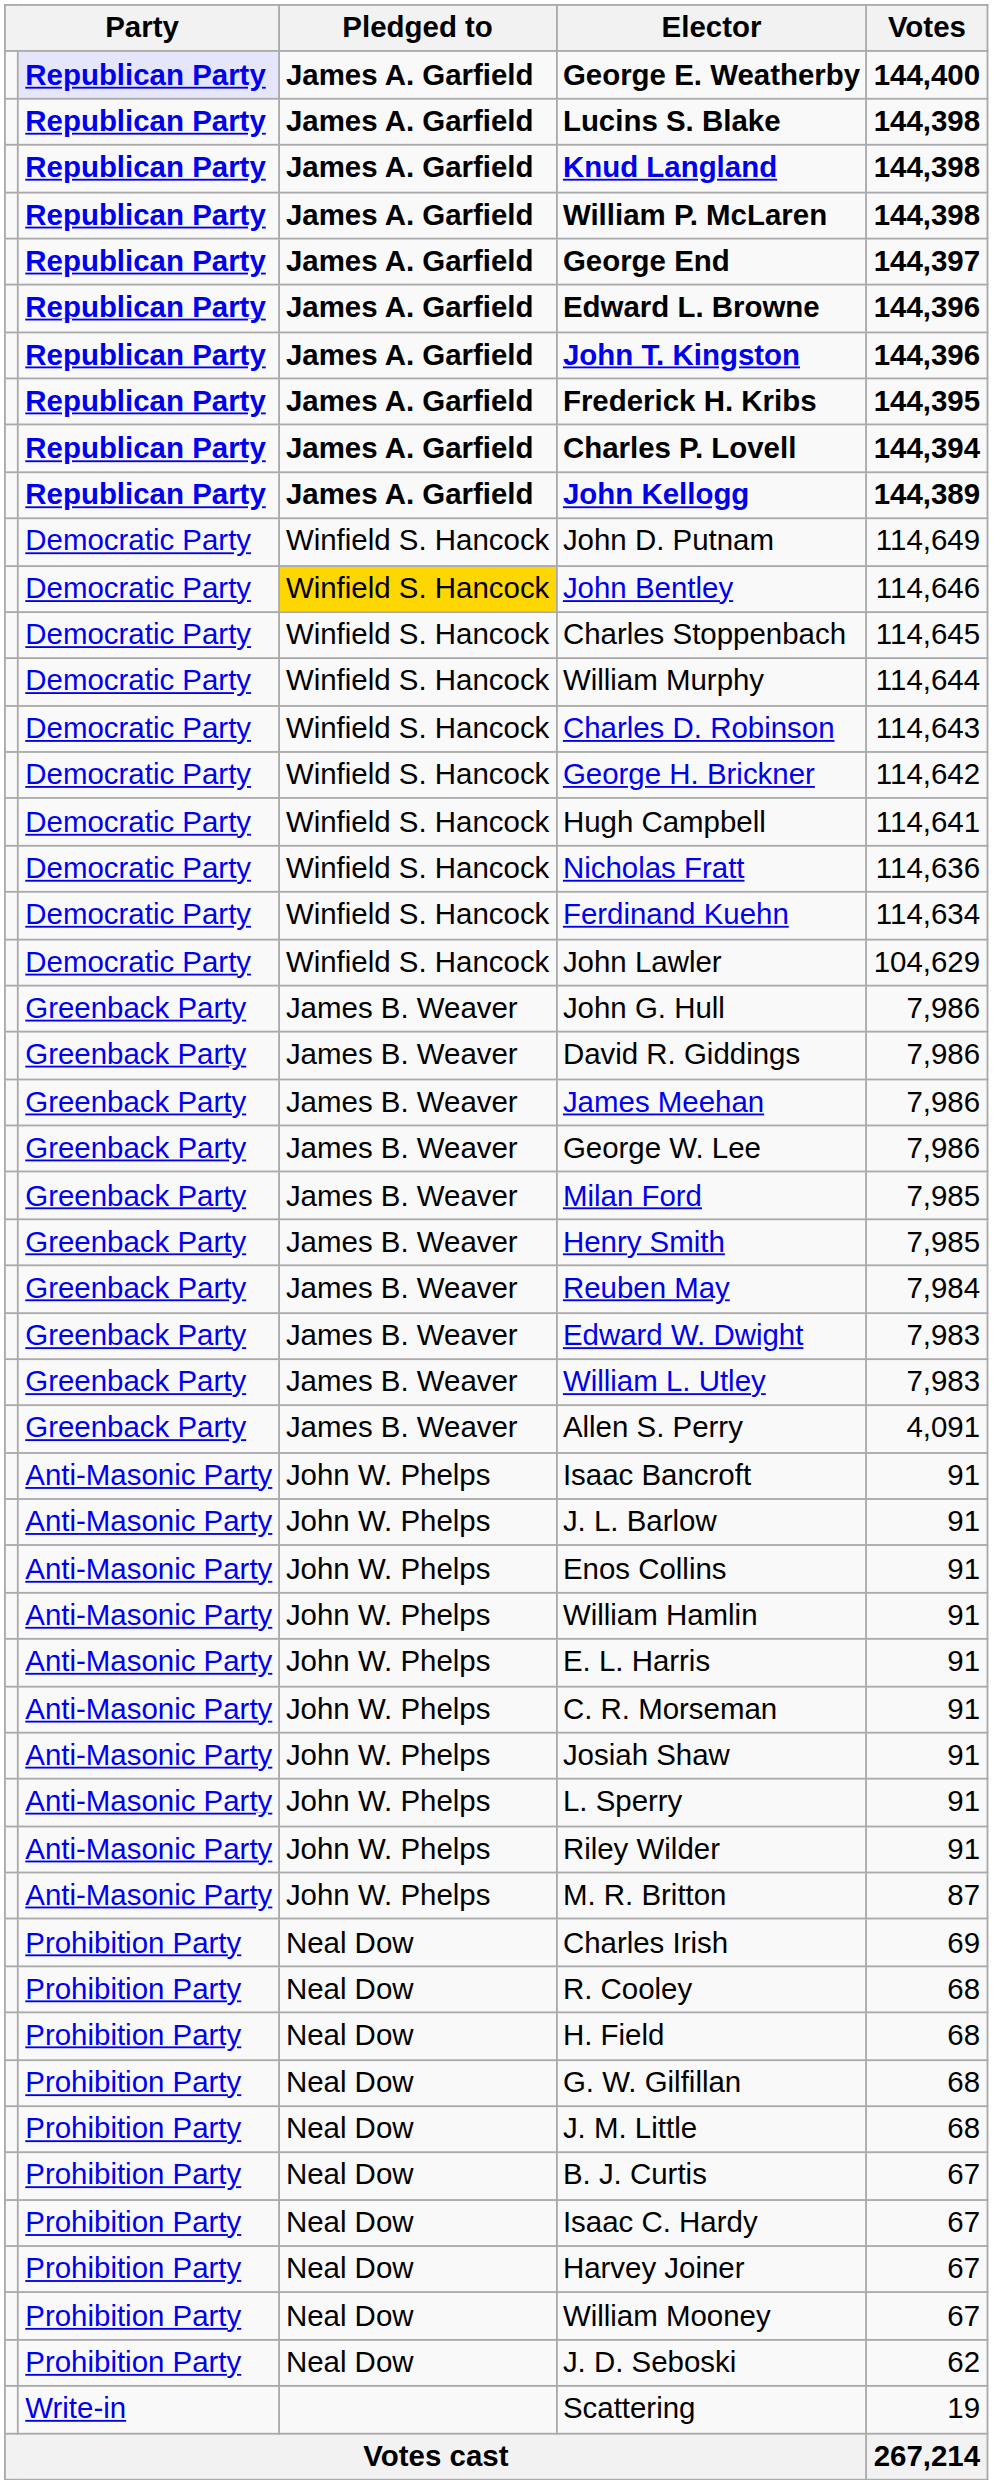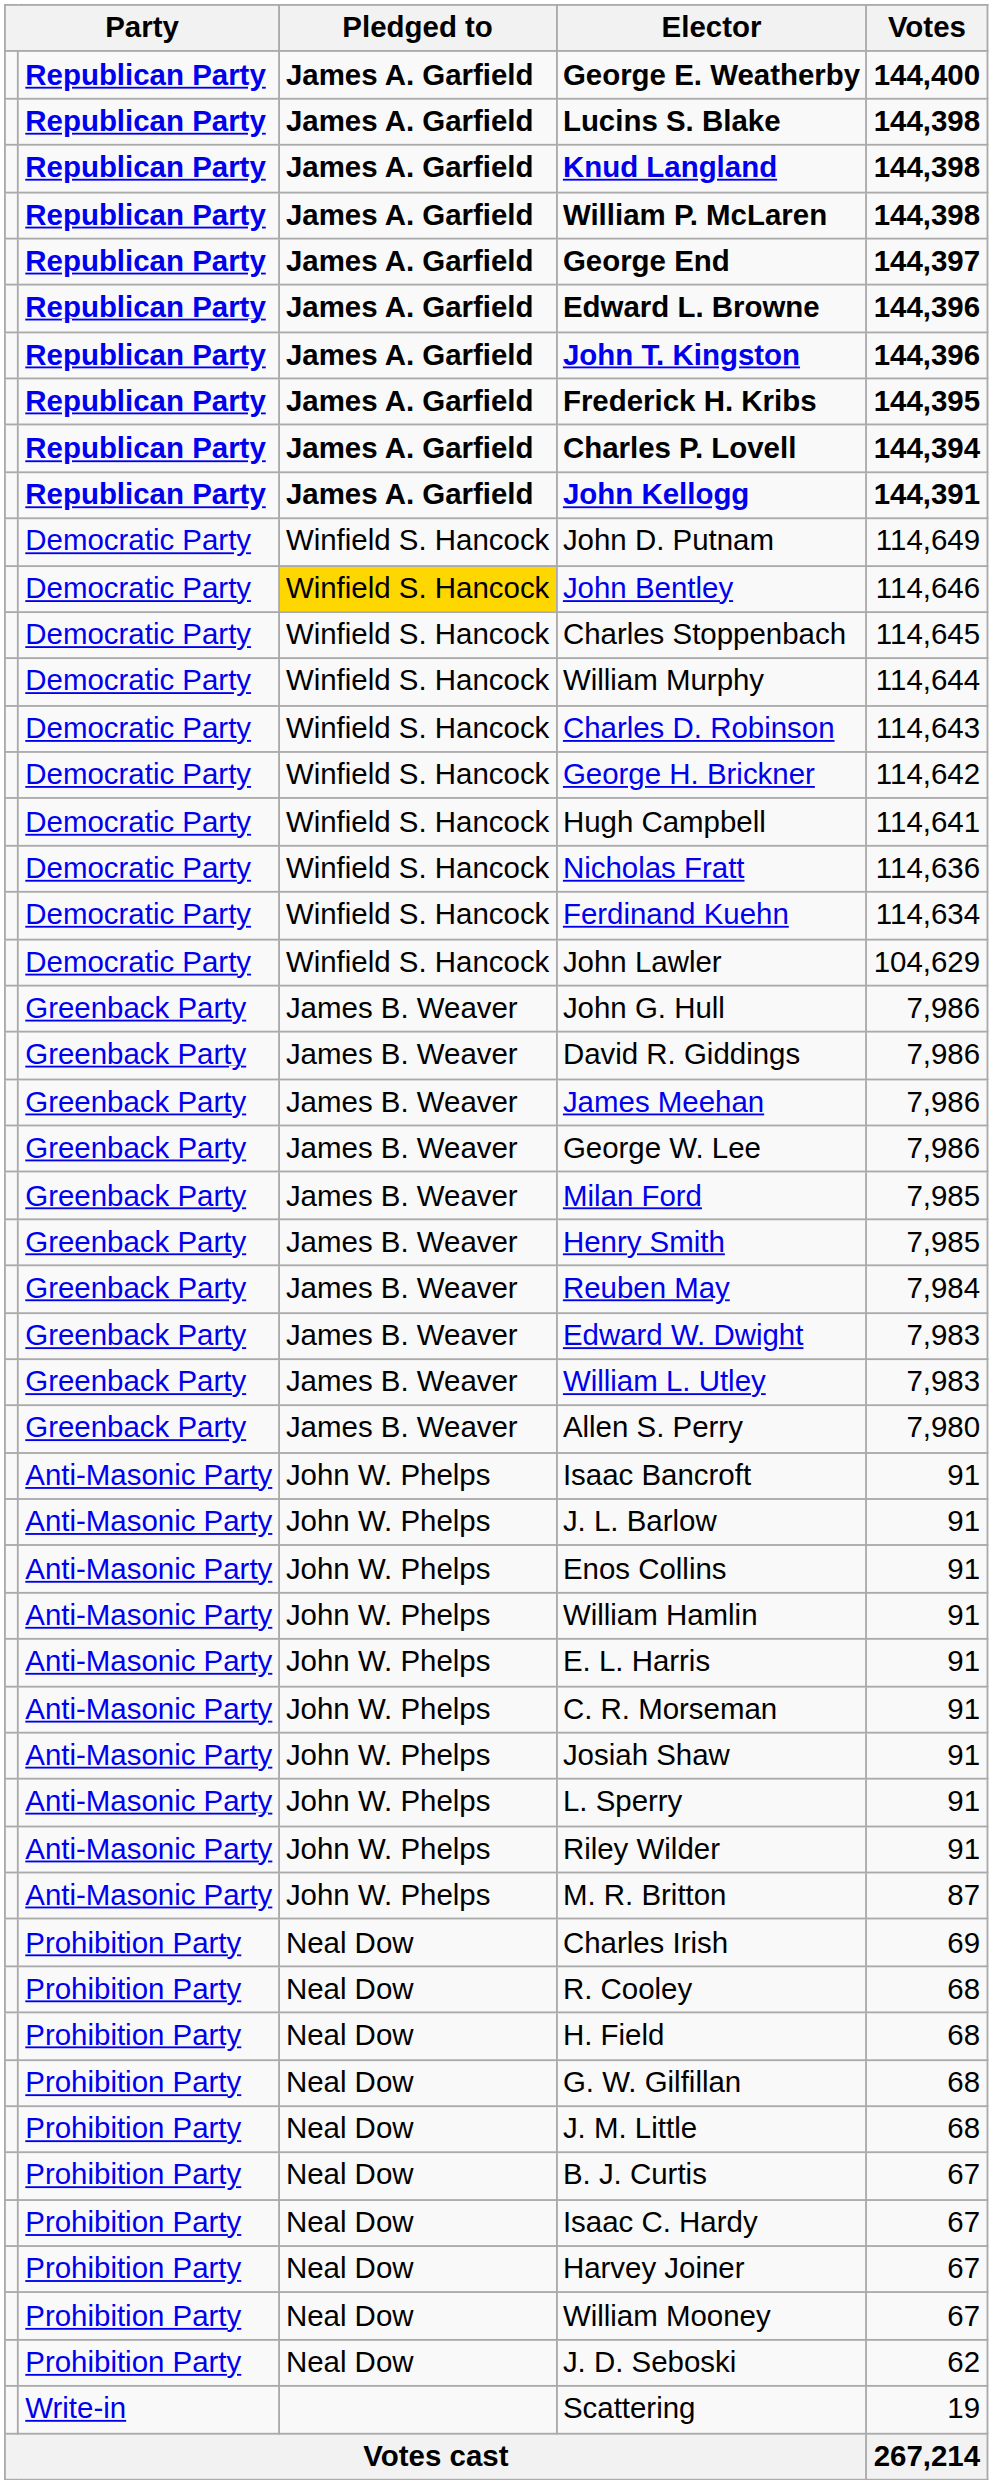(146, 74) lavender background -> (146, 74) no background
(927, 494) 144,389 -> (927, 494) 144,391
(943, 1428) 4,091 -> (943, 1428) 7,980
